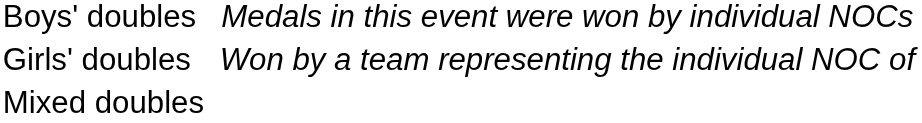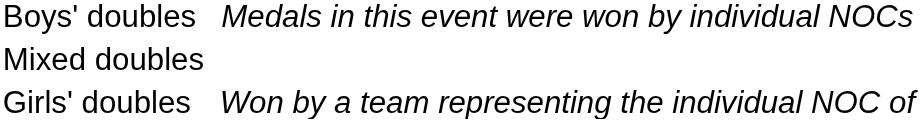rows swapped: (97, 59) <-> (103, 102)
